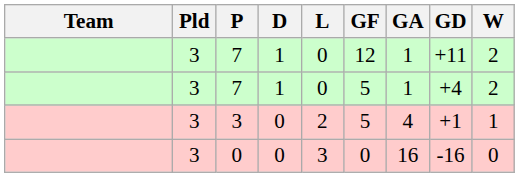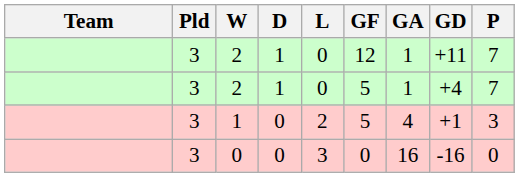columns swapped: (493, 21) <-> (237, 21)
